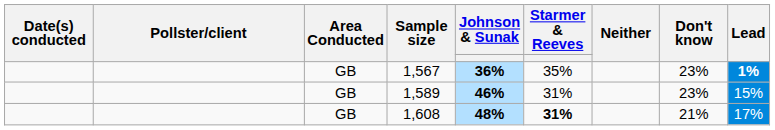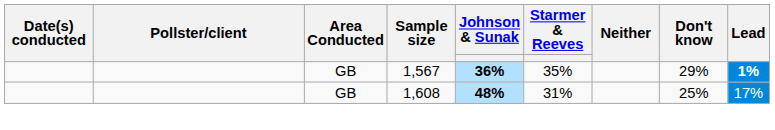(694, 72) 23% -> (694, 72) 29%
- row: (421, 93)
(558, 114) bold -> (558, 93) normal
(694, 114) 21% -> (694, 93) 25%
